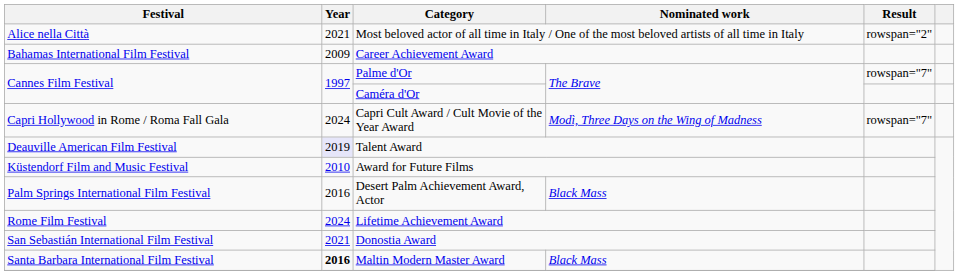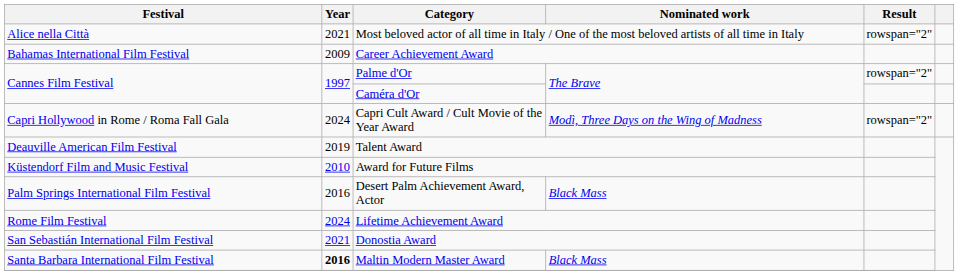(899, 73) rowspan="7" -> (899, 73) rowspan="2"
(899, 120) rowspan="7" -> (899, 120) rowspan="2"
(337, 147) lavender background -> (337, 147) no background
